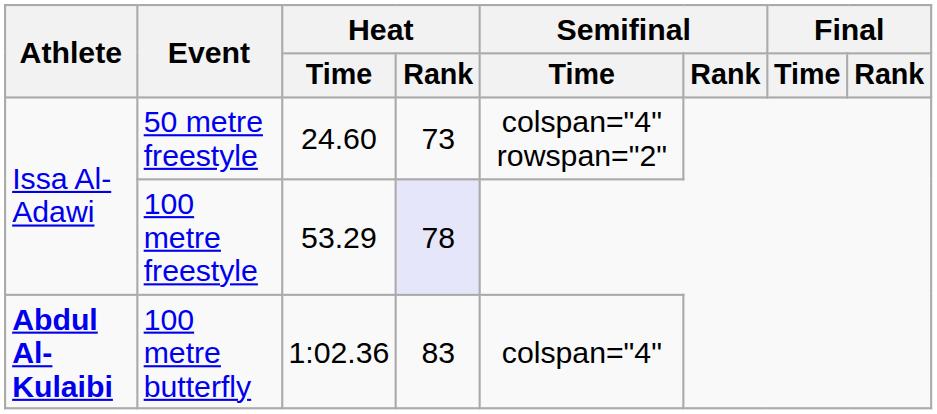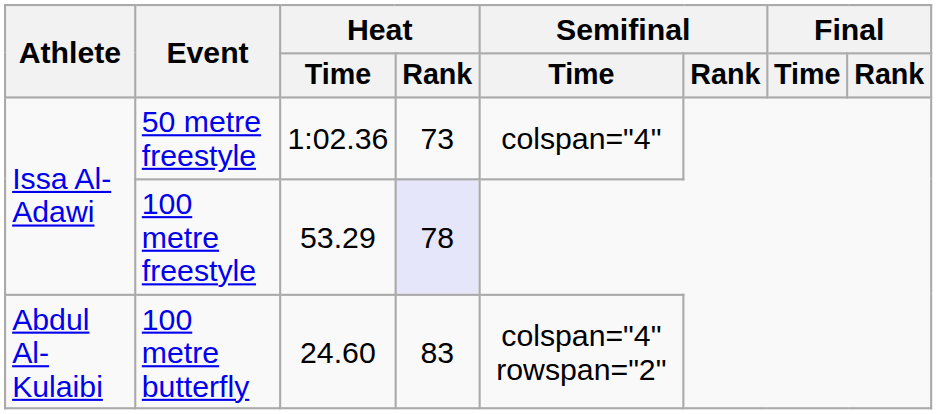(339, 139) 24.60 -> (338, 139) 1:02.36
(582, 139) colspan="4" rowspan="2" -> (581, 139) colspan="4"
(63, 352) bold -> (58, 352) normal
(339, 352) 1:02.36 -> (338, 352) 24.60
(582, 352) colspan="4" -> (581, 352) colspan="4" rowspan="2"
